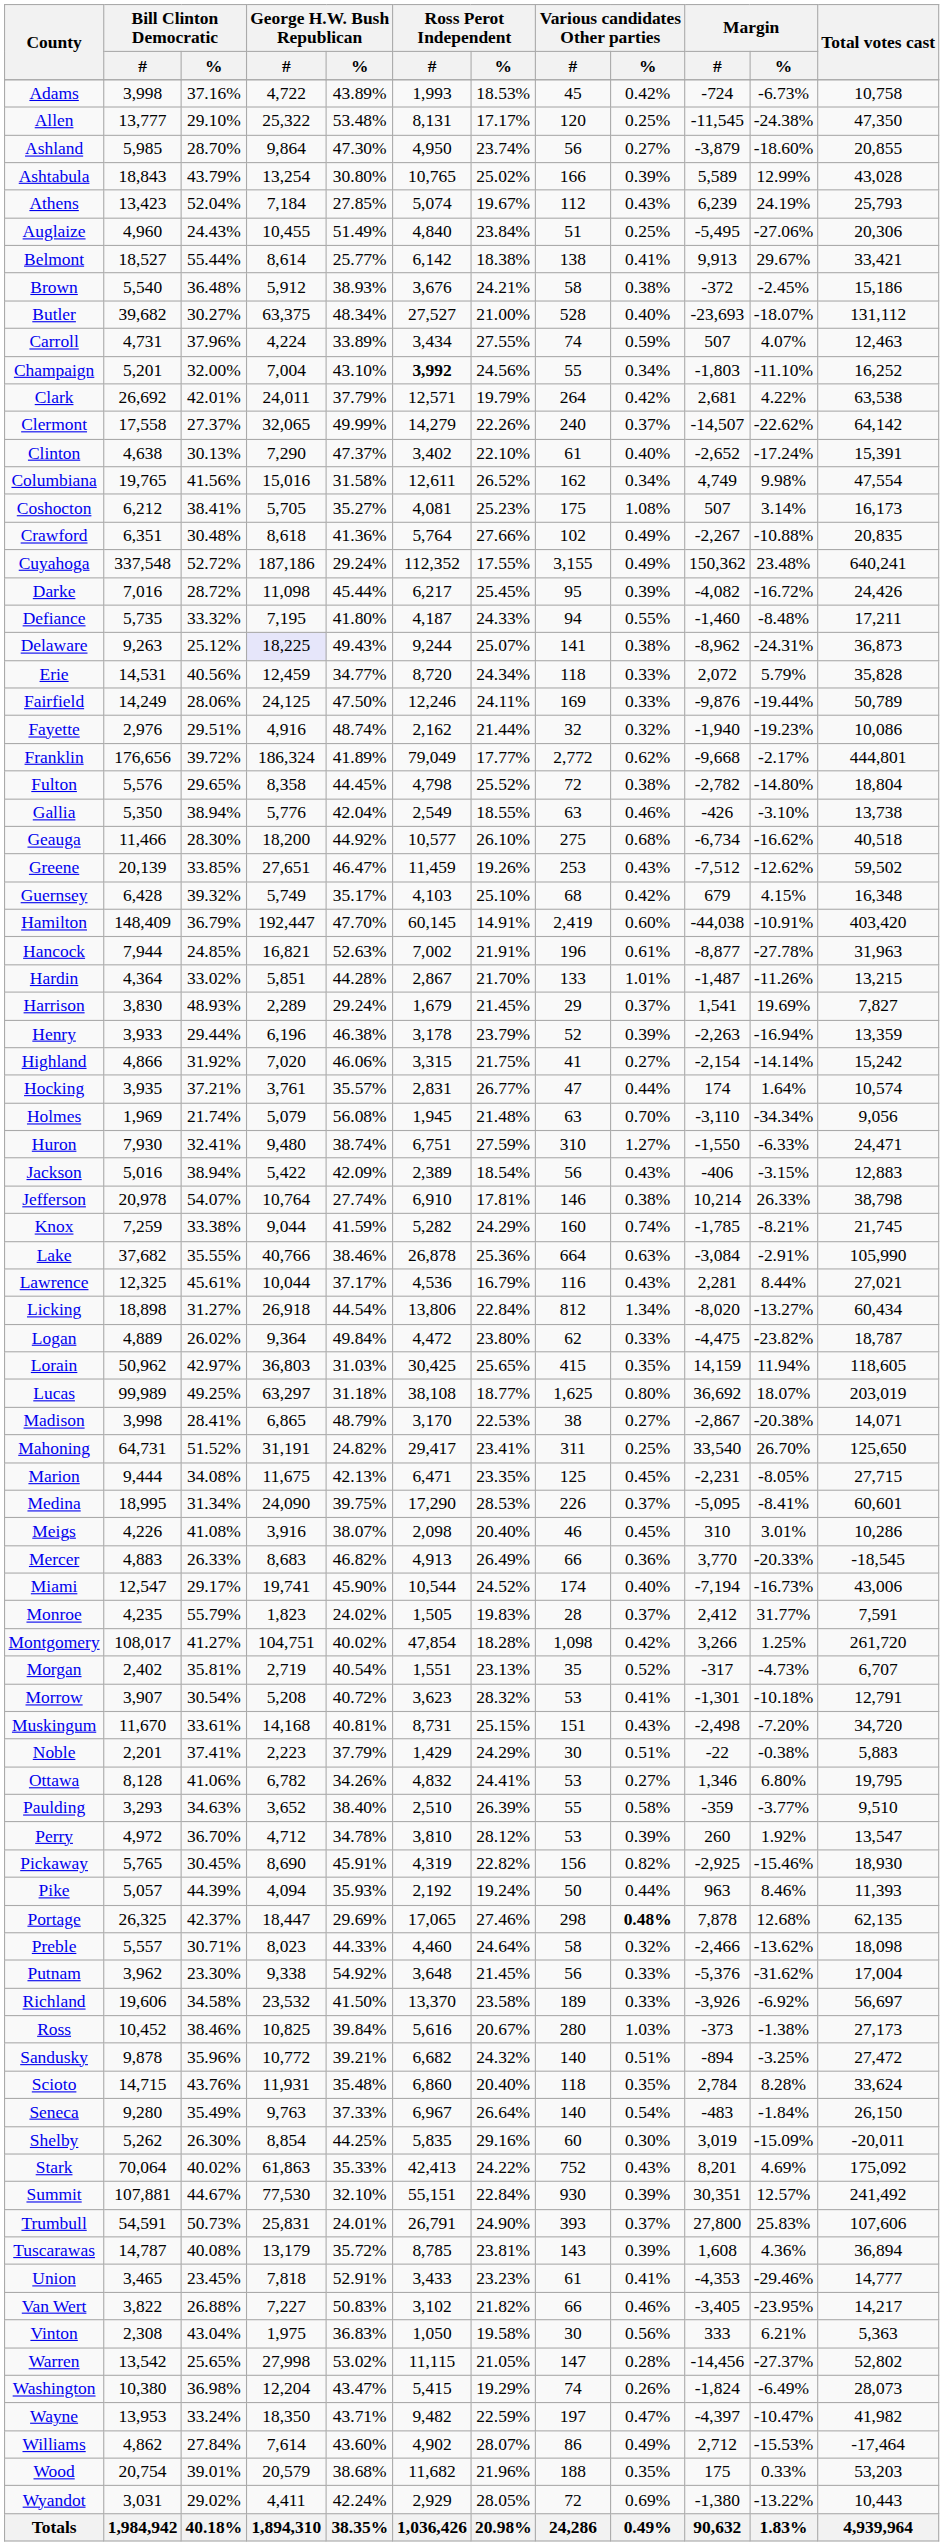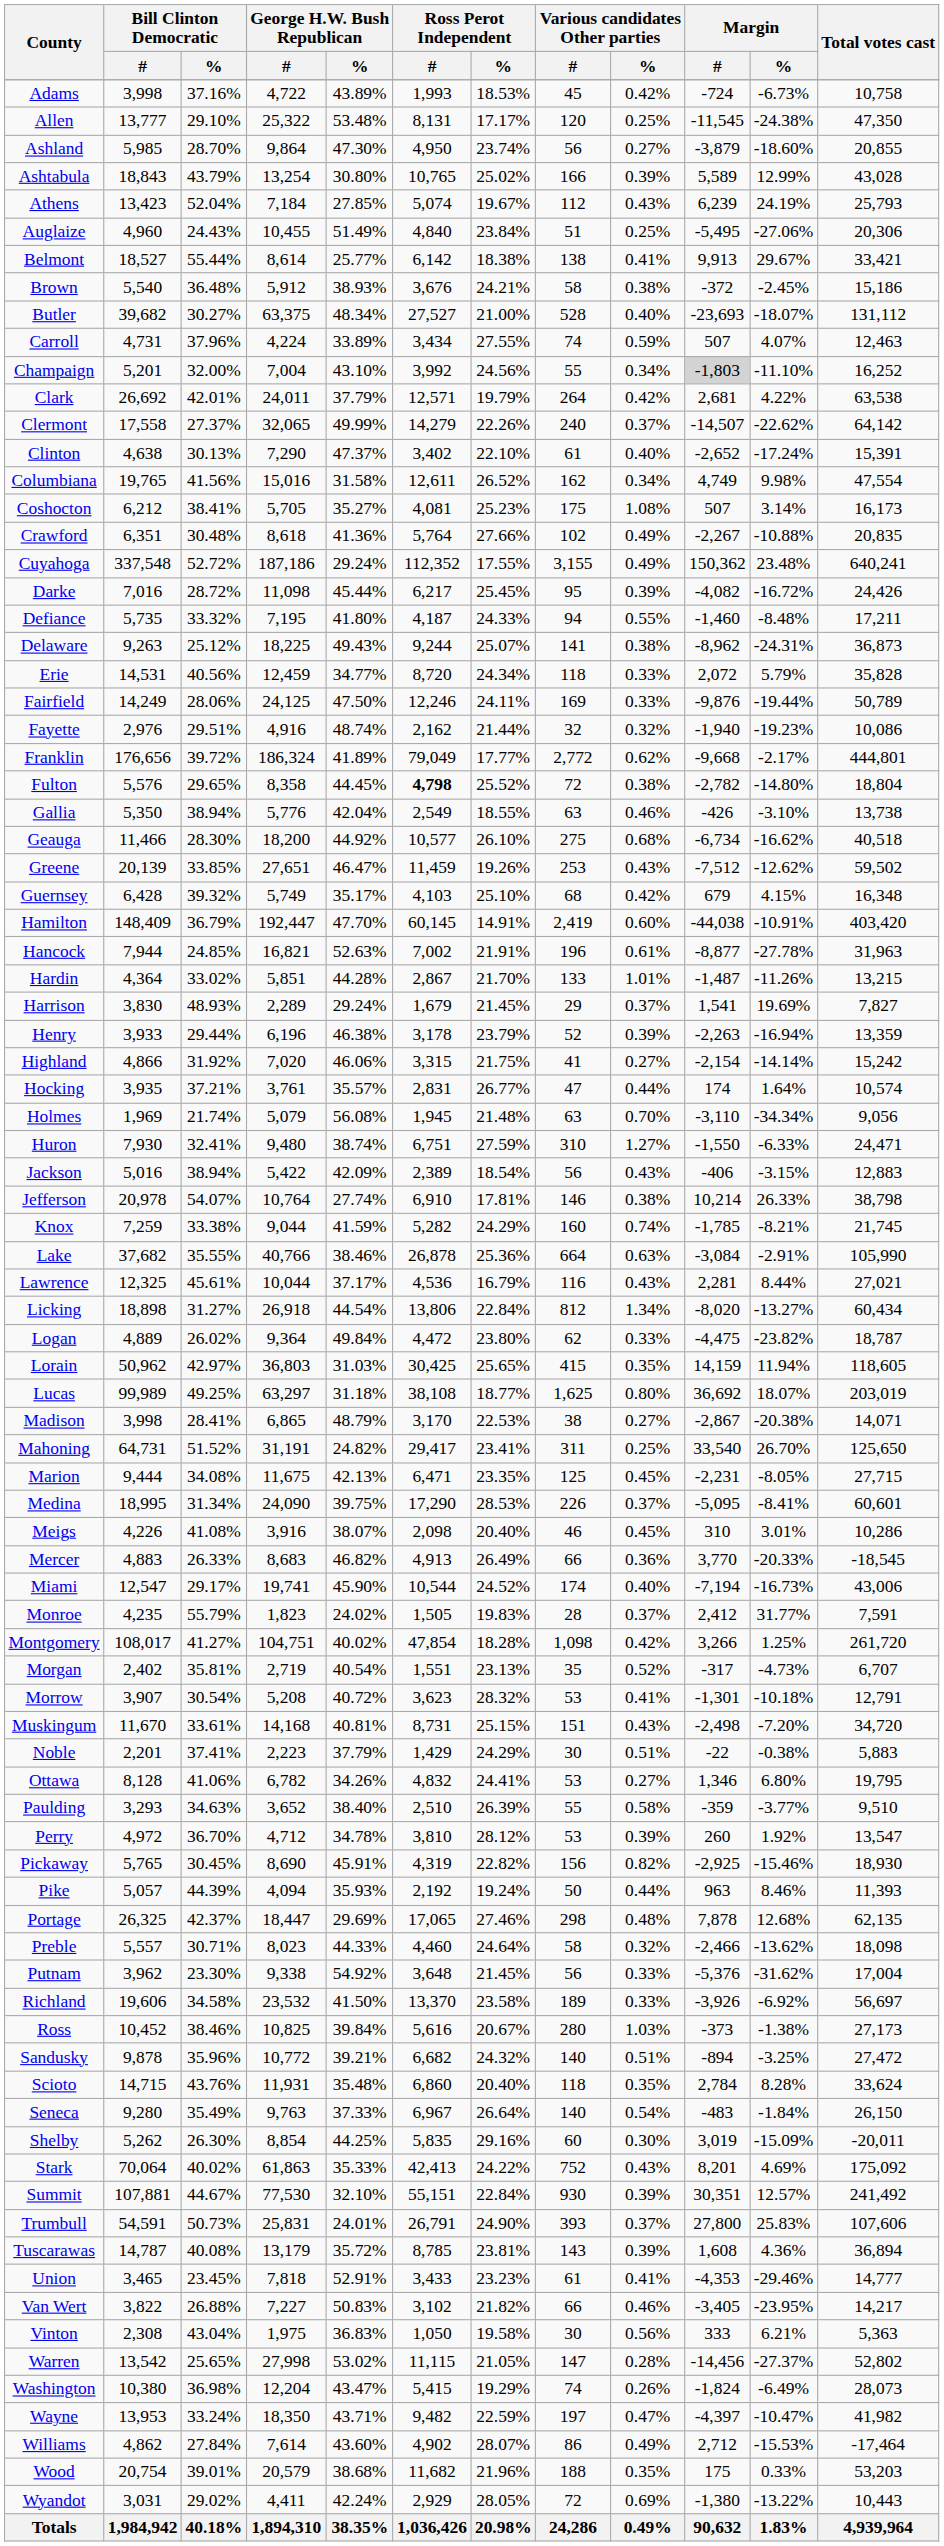(432, 369) bold -> (432, 369) normal
(717, 369) no background -> (717, 369) lightgrey background
(286, 646) lavender background -> (286, 646) no background
(432, 784) normal -> (432, 784) bold
(648, 1918) bold -> (648, 1918) normal
